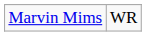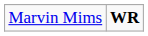(124, 17) normal -> (125, 17) bold
